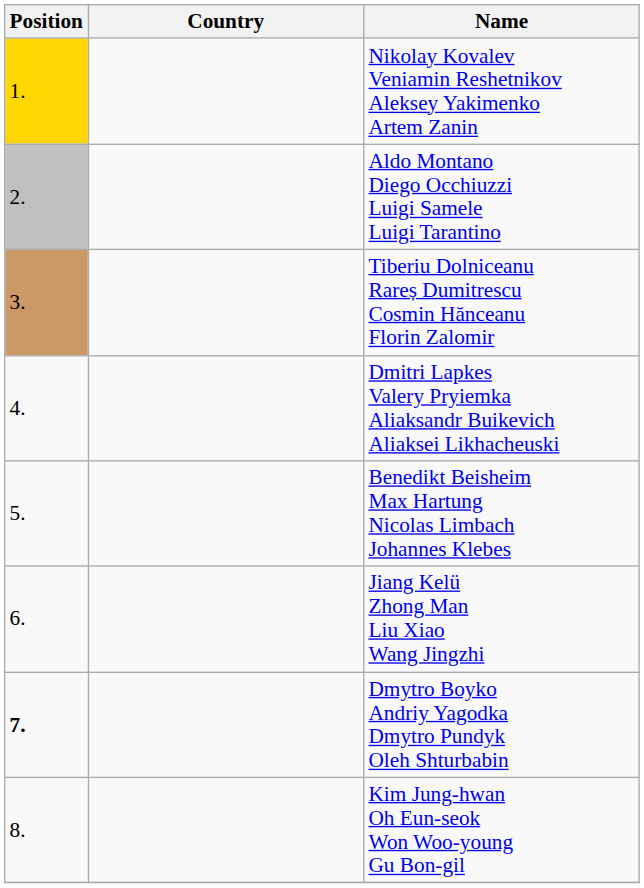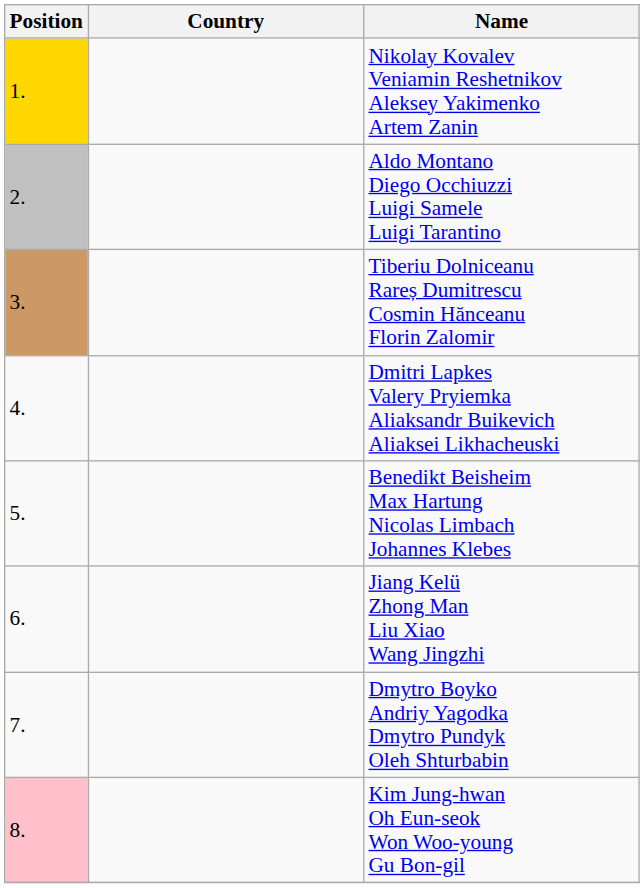(18, 724) bold -> (18, 724) normal
(18, 830) no background -> (18, 830) pink background
